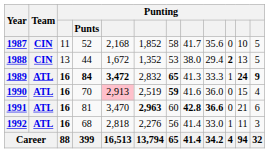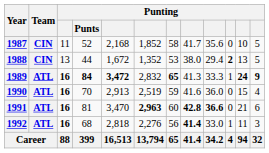(118, 92) pink background -> (118, 92) no background
(174, 92) bold -> (174, 92) normal
(192, 124) normal -> (192, 124) bold
